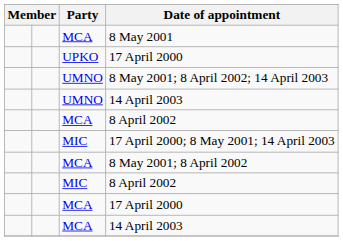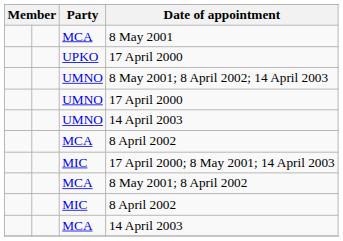+ row: (83, 99)
- row: (77, 204)
